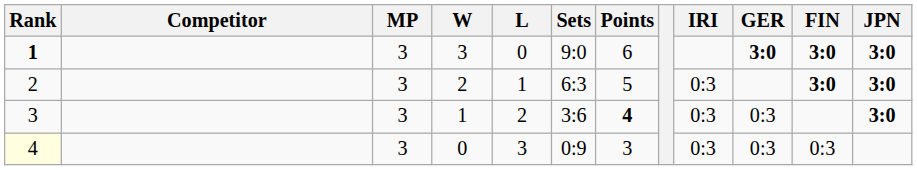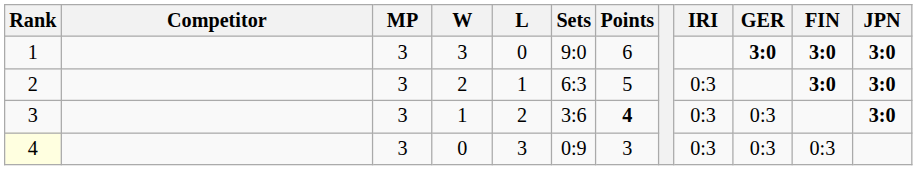(33, 52) bold -> (33, 52) normal
